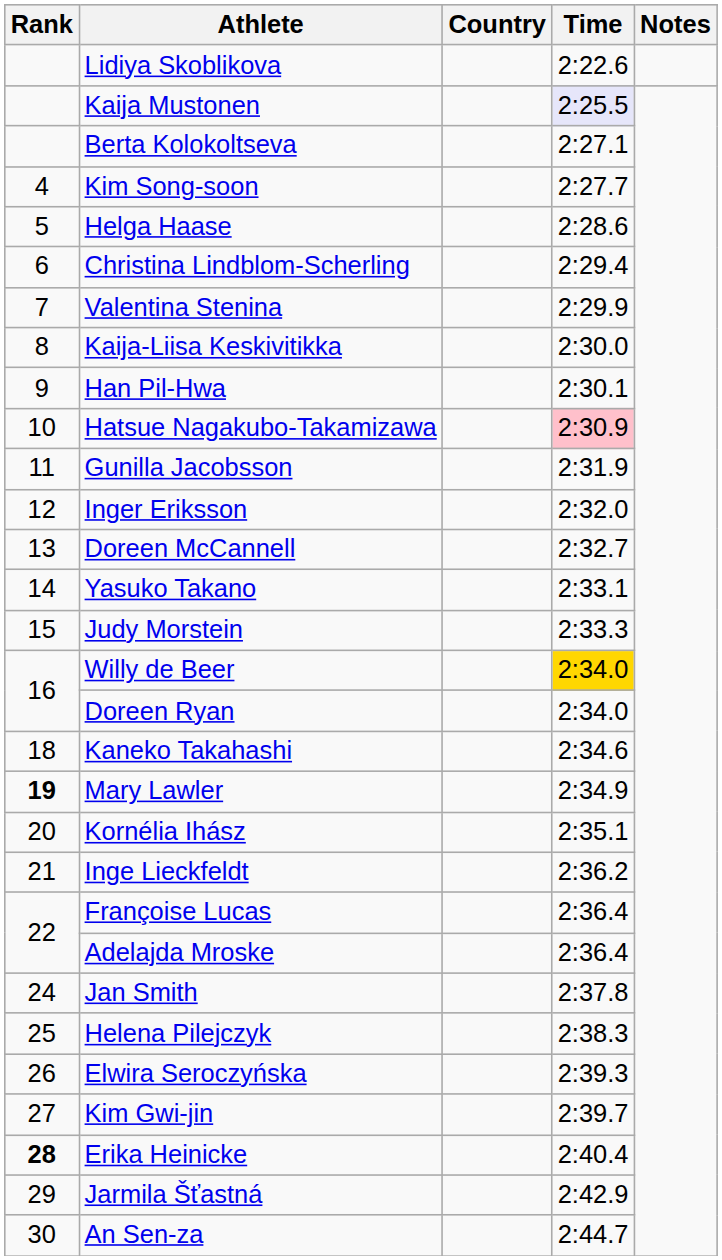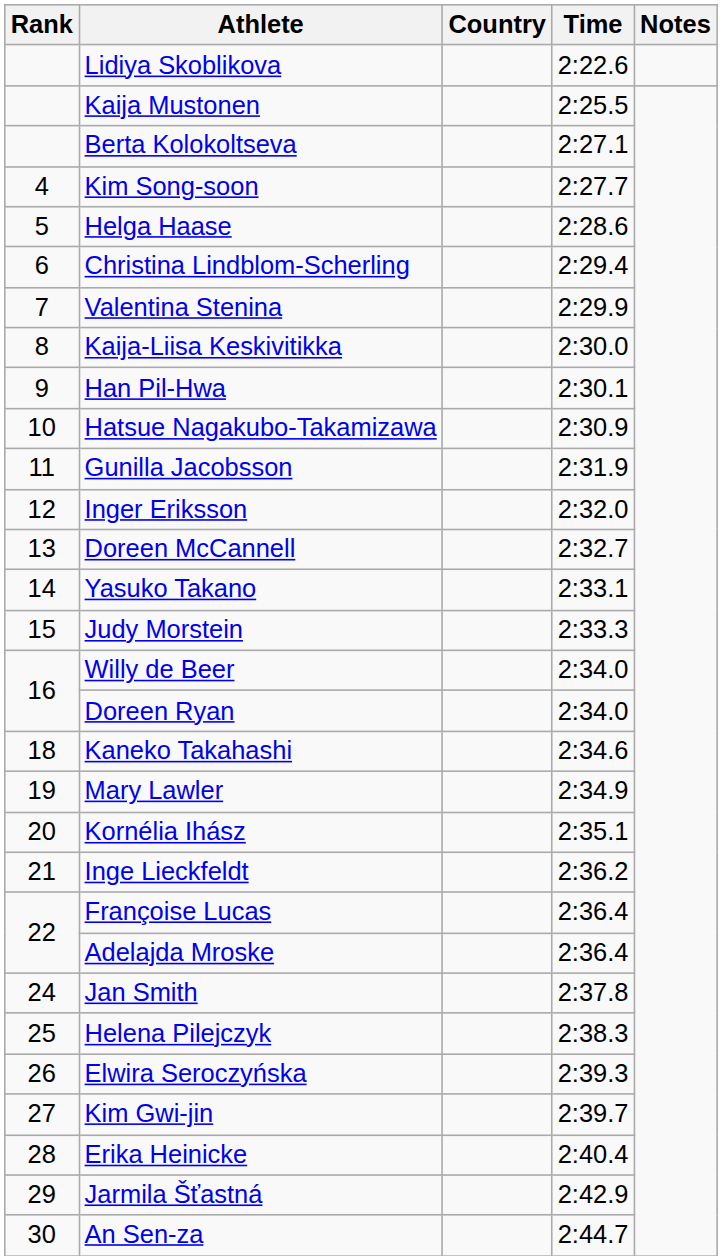(593, 105) lavender background -> (593, 105) no background
(593, 428) pink background -> (593, 428) no background
(593, 670) gold background -> (593, 670) no background
(42, 791) bold -> (42, 791) normal
(42, 1154) bold -> (42, 1154) normal
